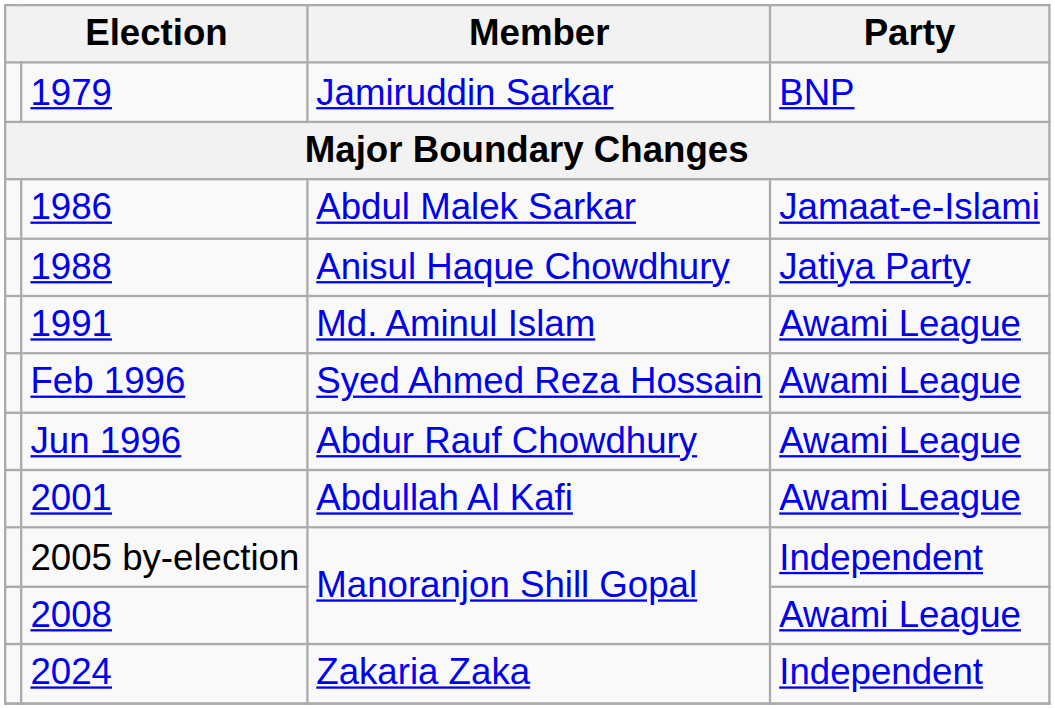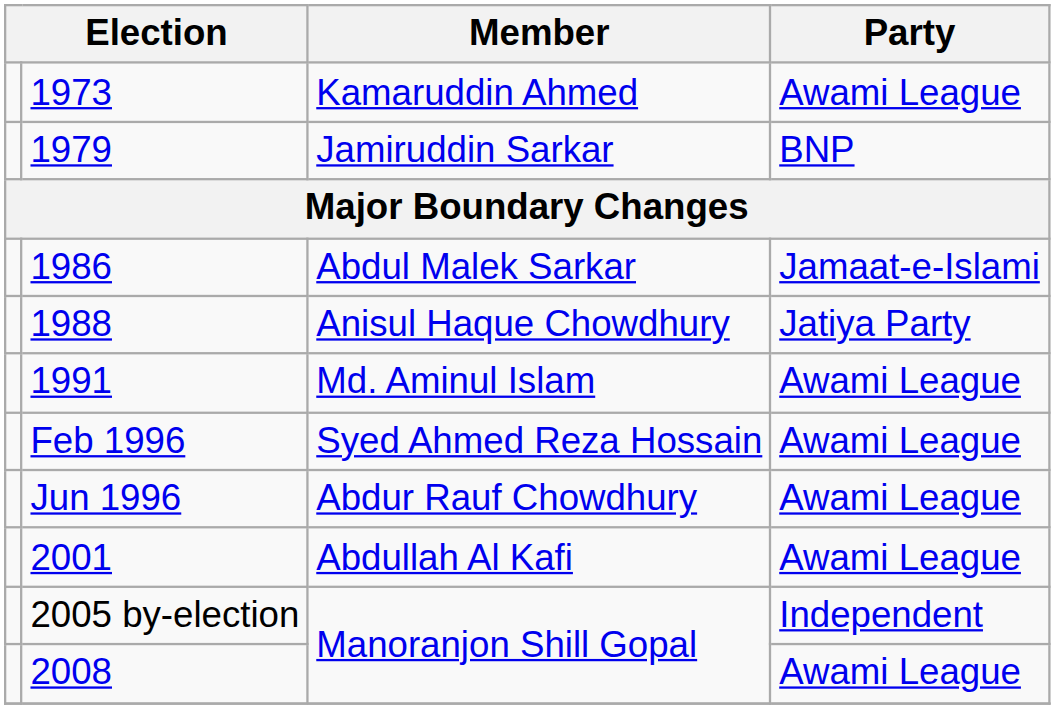+ row: (71, 91)
- row: (71, 672)
